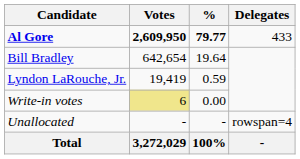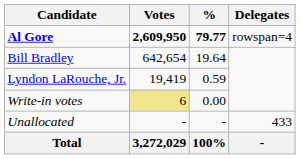(282, 36) 433 -> (262, 36) rowspan=4
(262, 121) rowspan=4 -> (282, 121) 433
